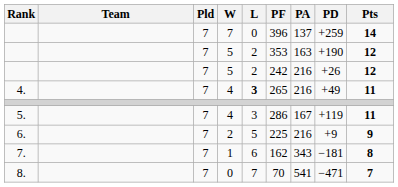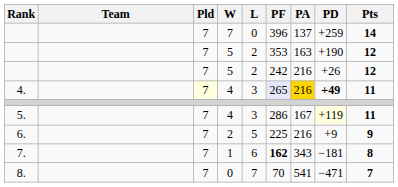(206, 90) no background -> (206, 90) lightyellow background
(254, 90) bold -> (254, 90) normal
(278, 90) no background -> (278, 90) lavender background
(303, 90) no background -> (303, 90) gold background
(331, 90) normal -> (331, 90) bold
(331, 115) no background -> (331, 115) lightyellow background
(278, 153) normal -> (278, 153) bold
